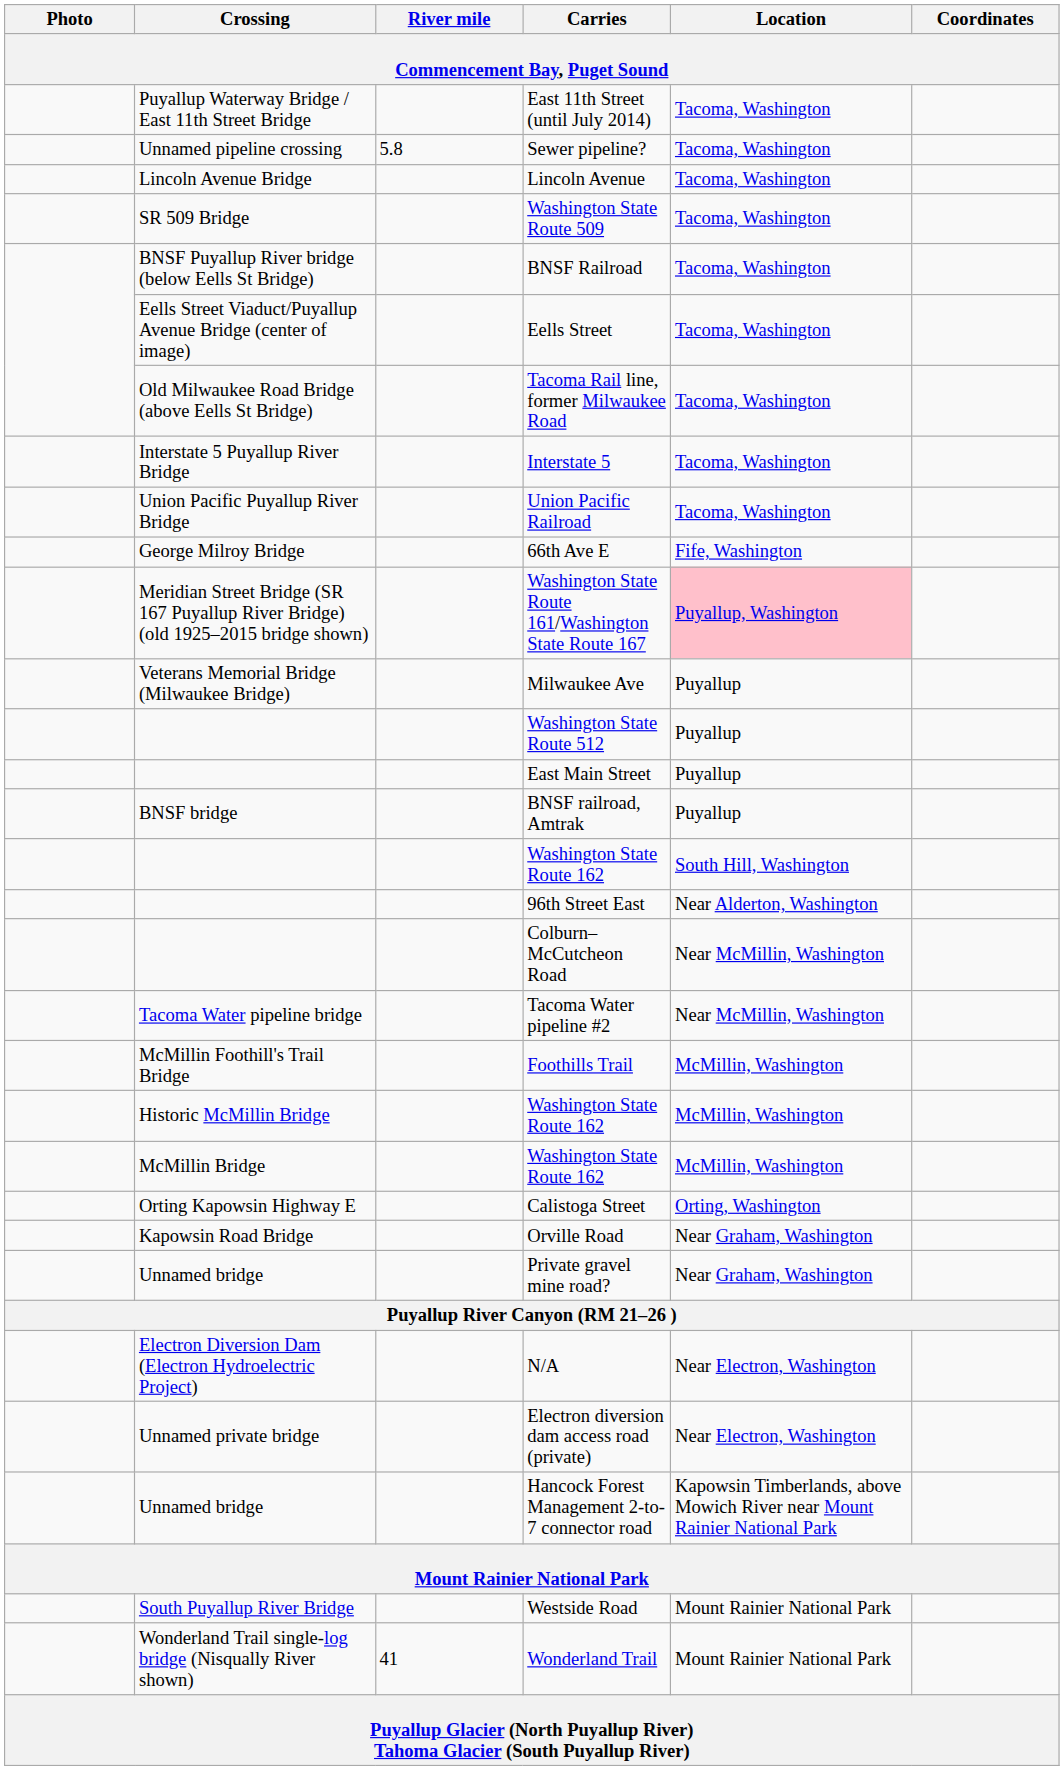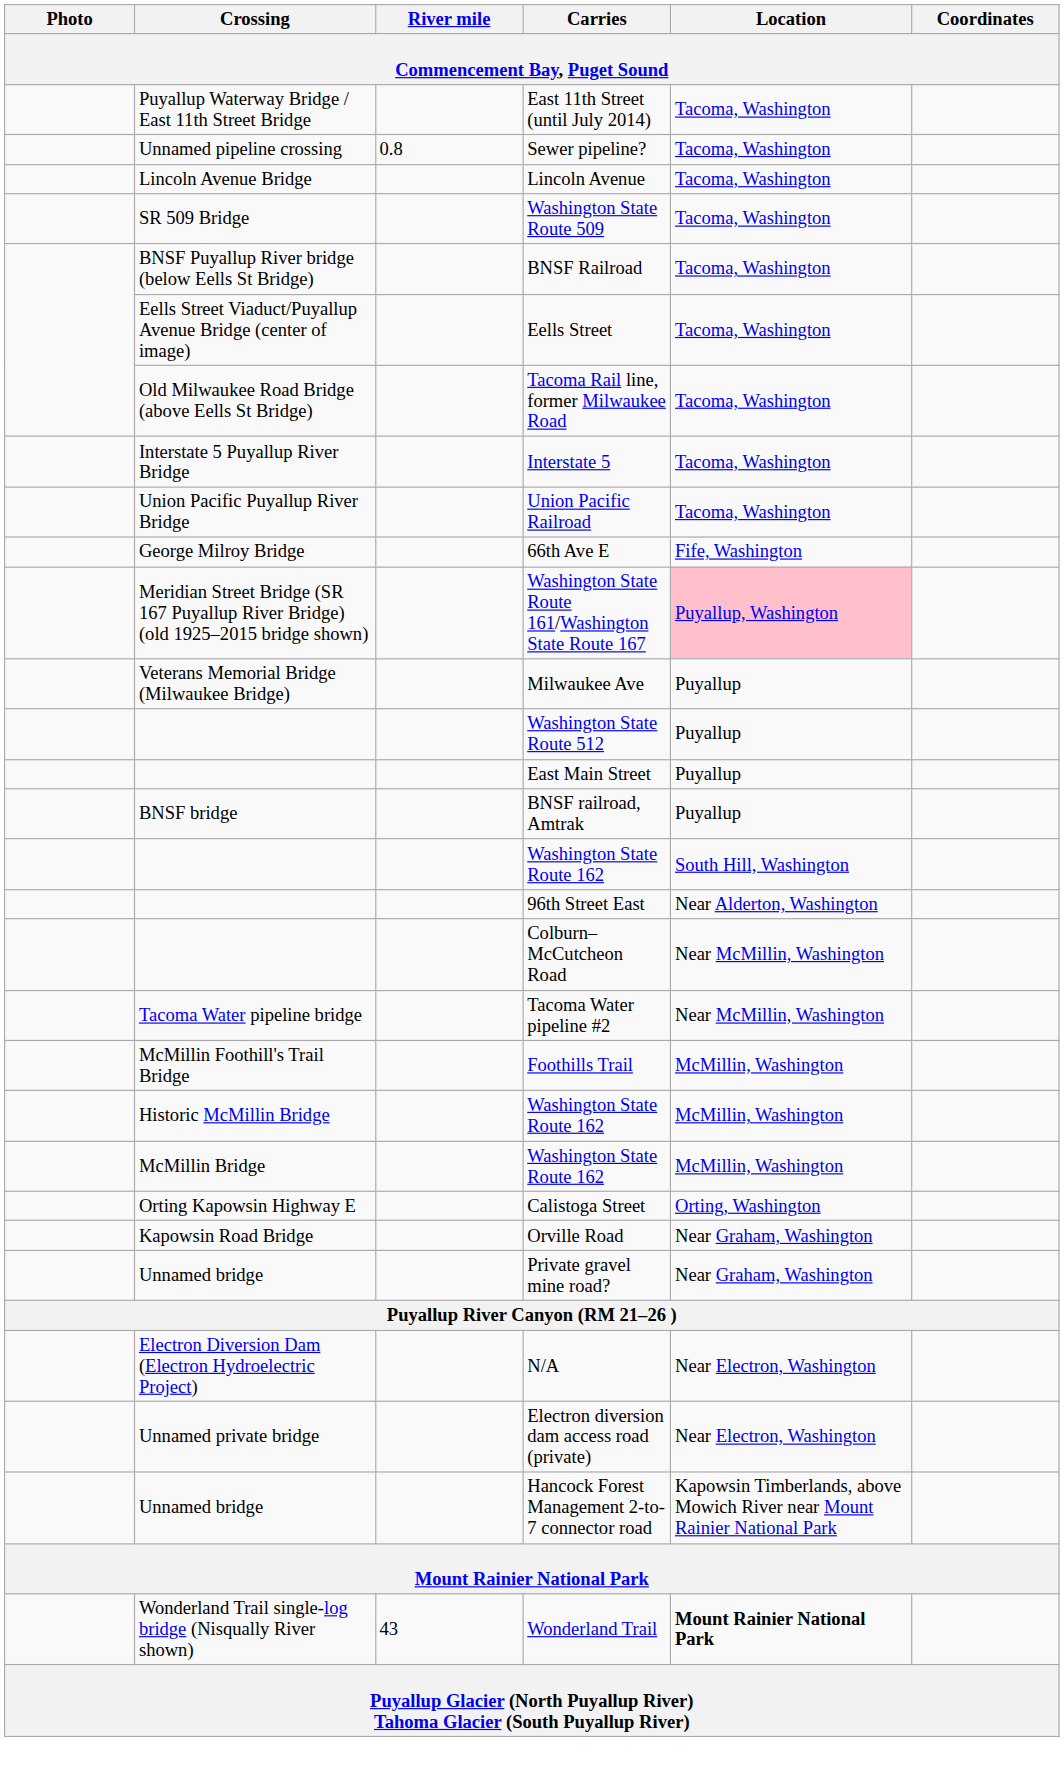(391, 149) 5.8 -> (391, 149) 0.8
- row: (246, 1608)
(389, 1658) 41 -> (389, 1629) 43
(783, 1658) normal -> (770, 1629) bold
